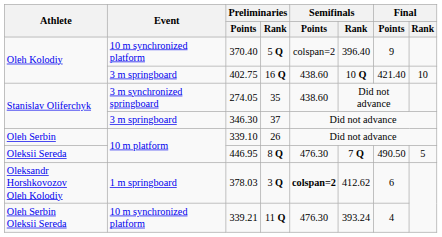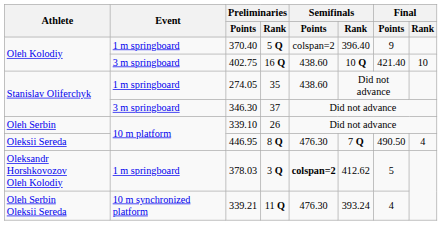(149, 52) 10 m synchronized platform -> (146, 46) 1 m springboard
(146, 97) 3 m synchronized springboard -> (146, 85) 1 m springboard
(423, 154) 5 -> (423, 142) 4
(391, 183) 6 -> (391, 171) 5
